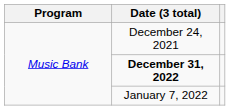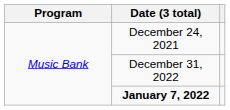(166, 70) bold -> (166, 70) normal
(166, 95) normal -> (166, 95) bold
